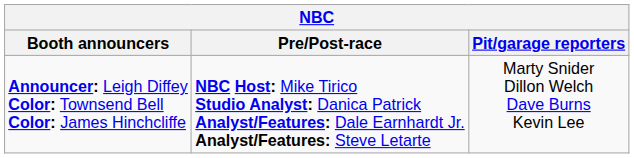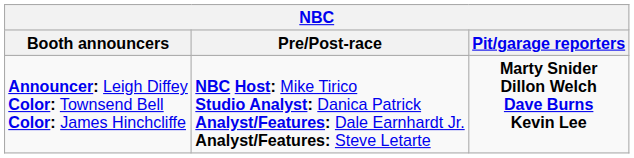(549, 96) normal -> (549, 96) bold
